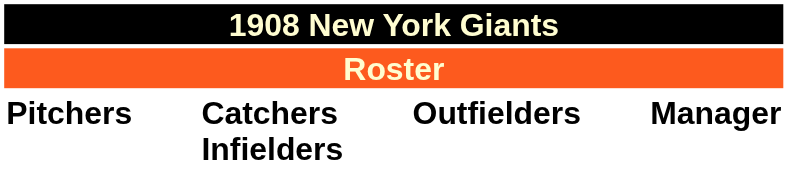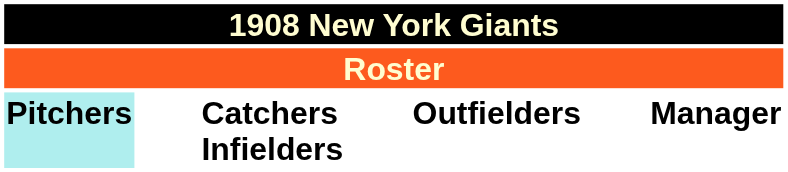(69, 112) no background -> (69, 112) paleturquoise background
